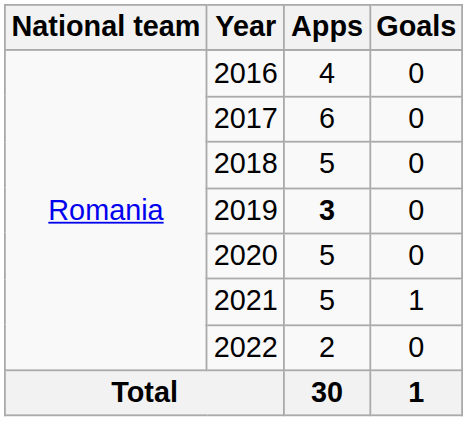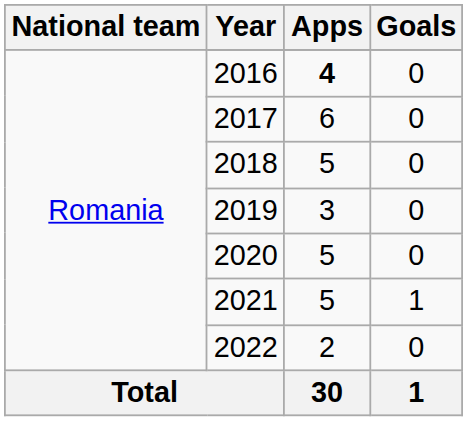(327, 73) normal -> (327, 73) bold
(327, 210) bold -> (327, 210) normal
